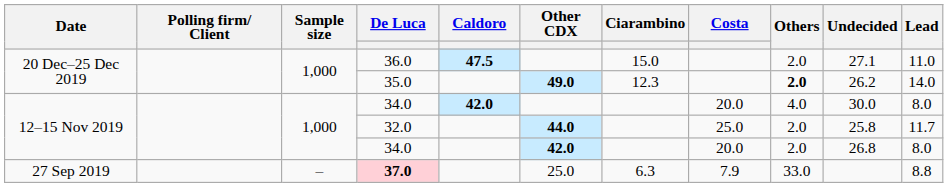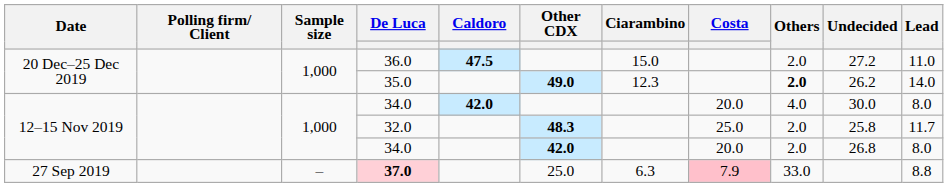(862, 60) 27.1 -> (862, 60) 27.2
(561, 126) 44.0 -> (561, 126) 48.3
(730, 170) no background -> (730, 170) pink background
